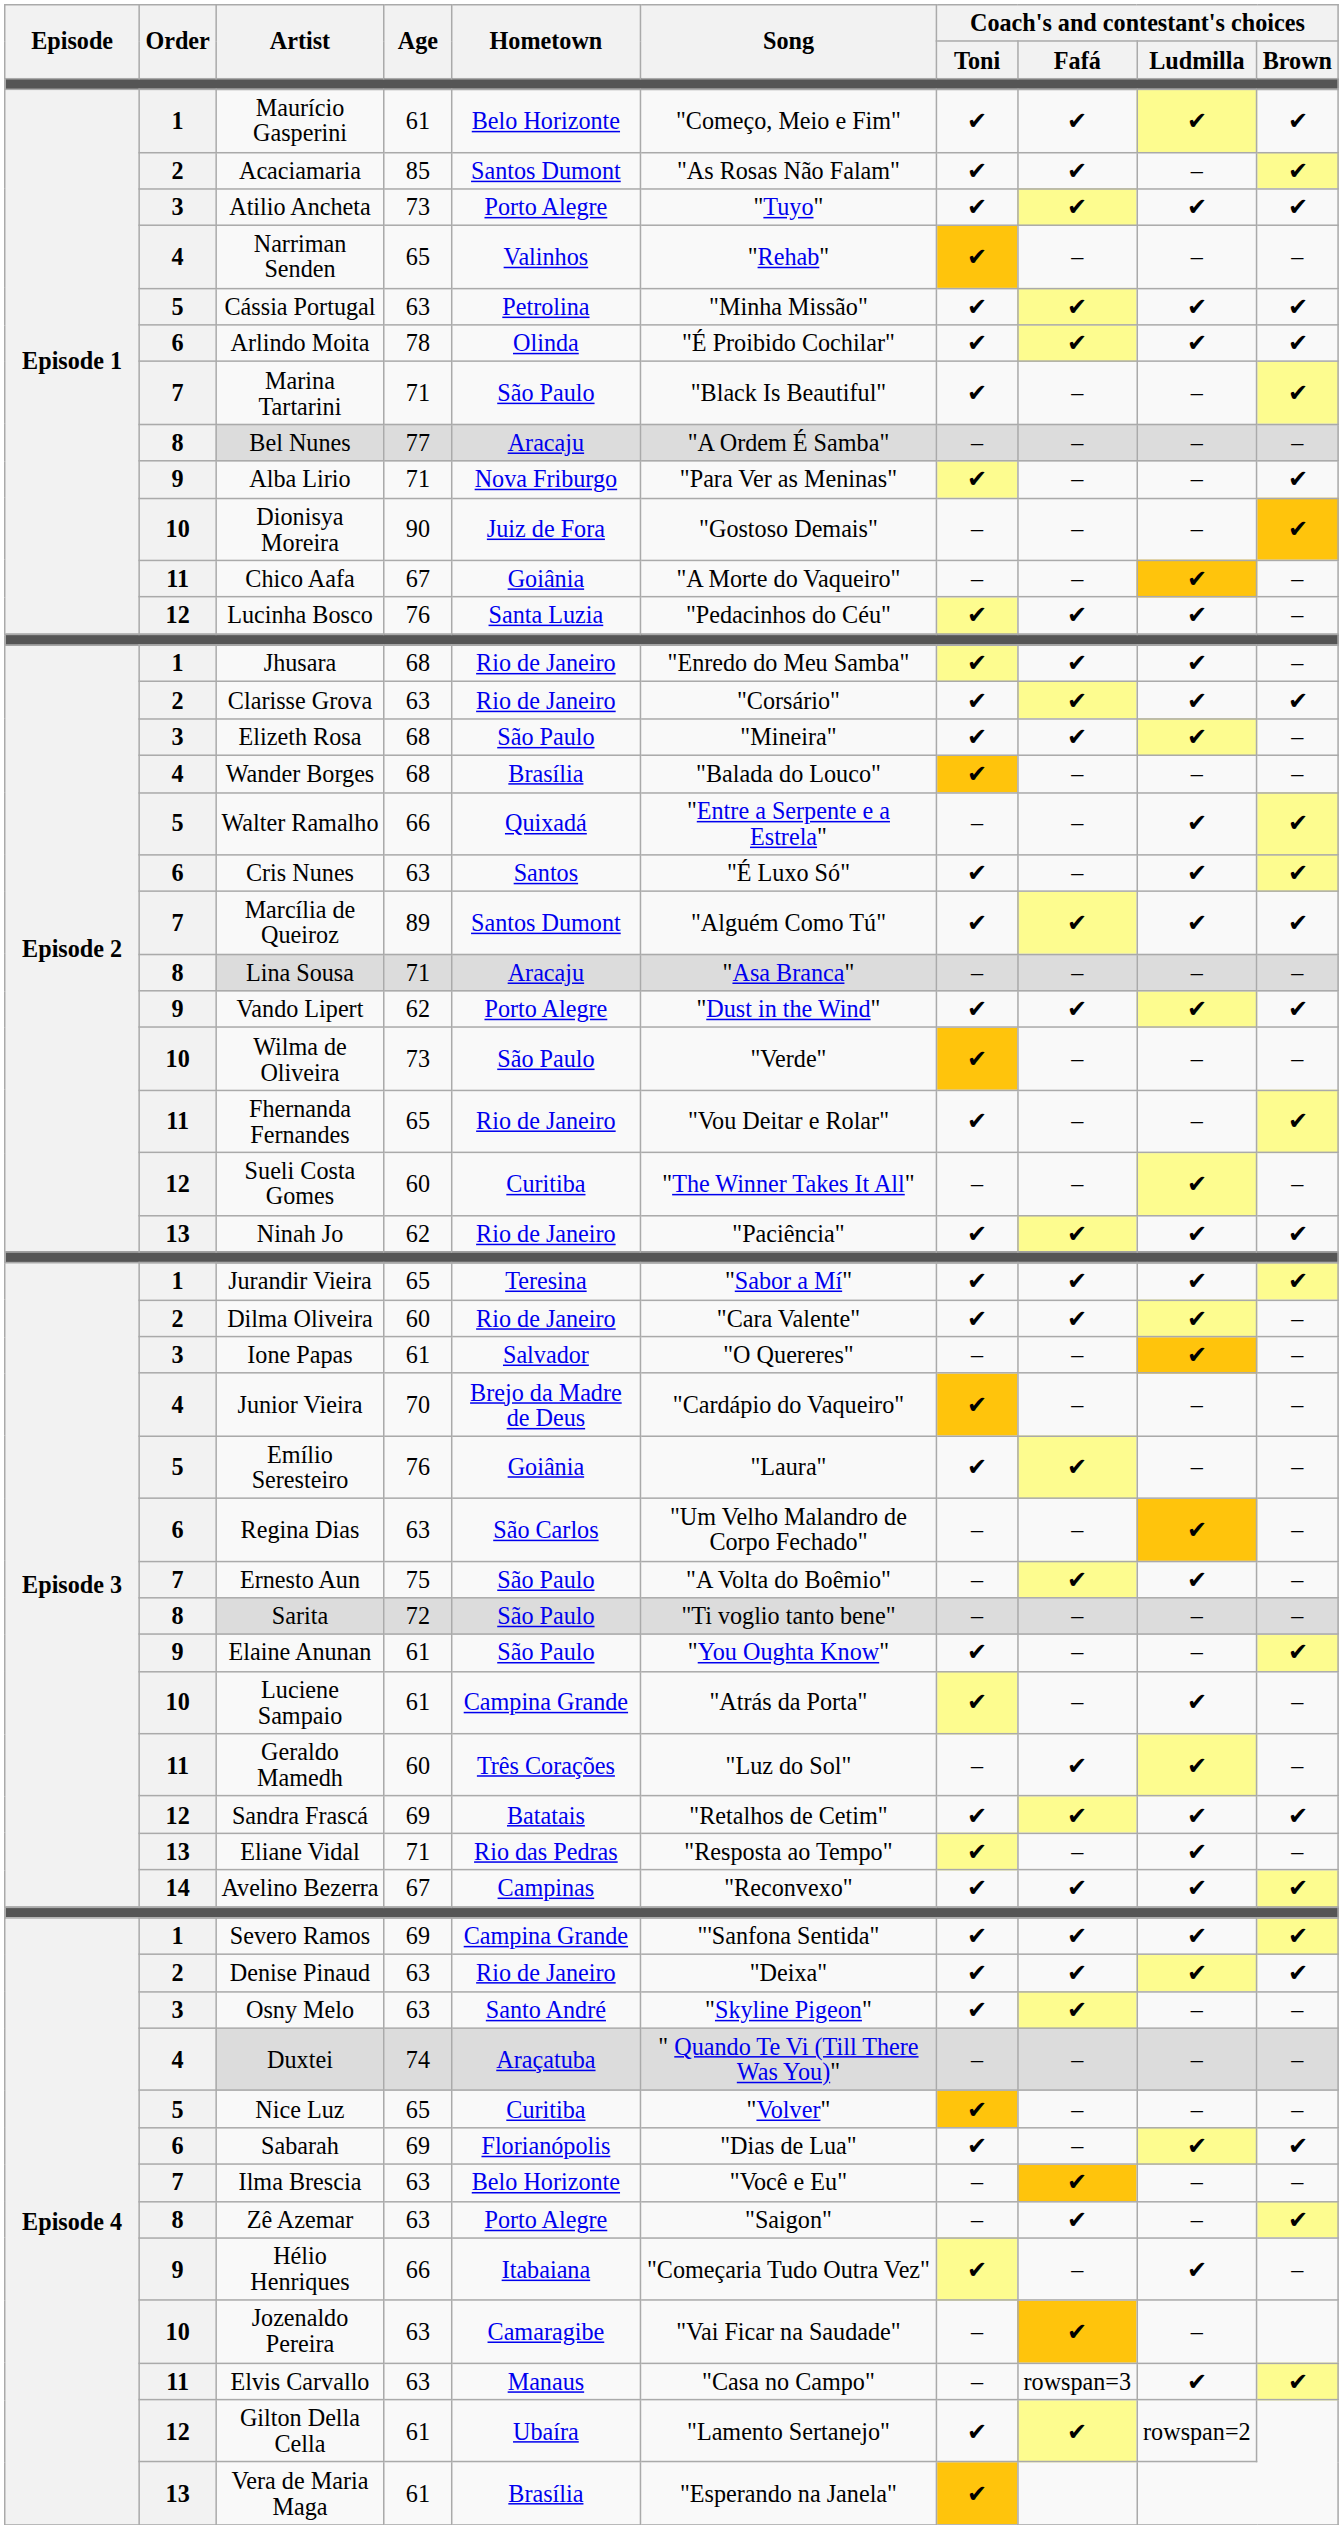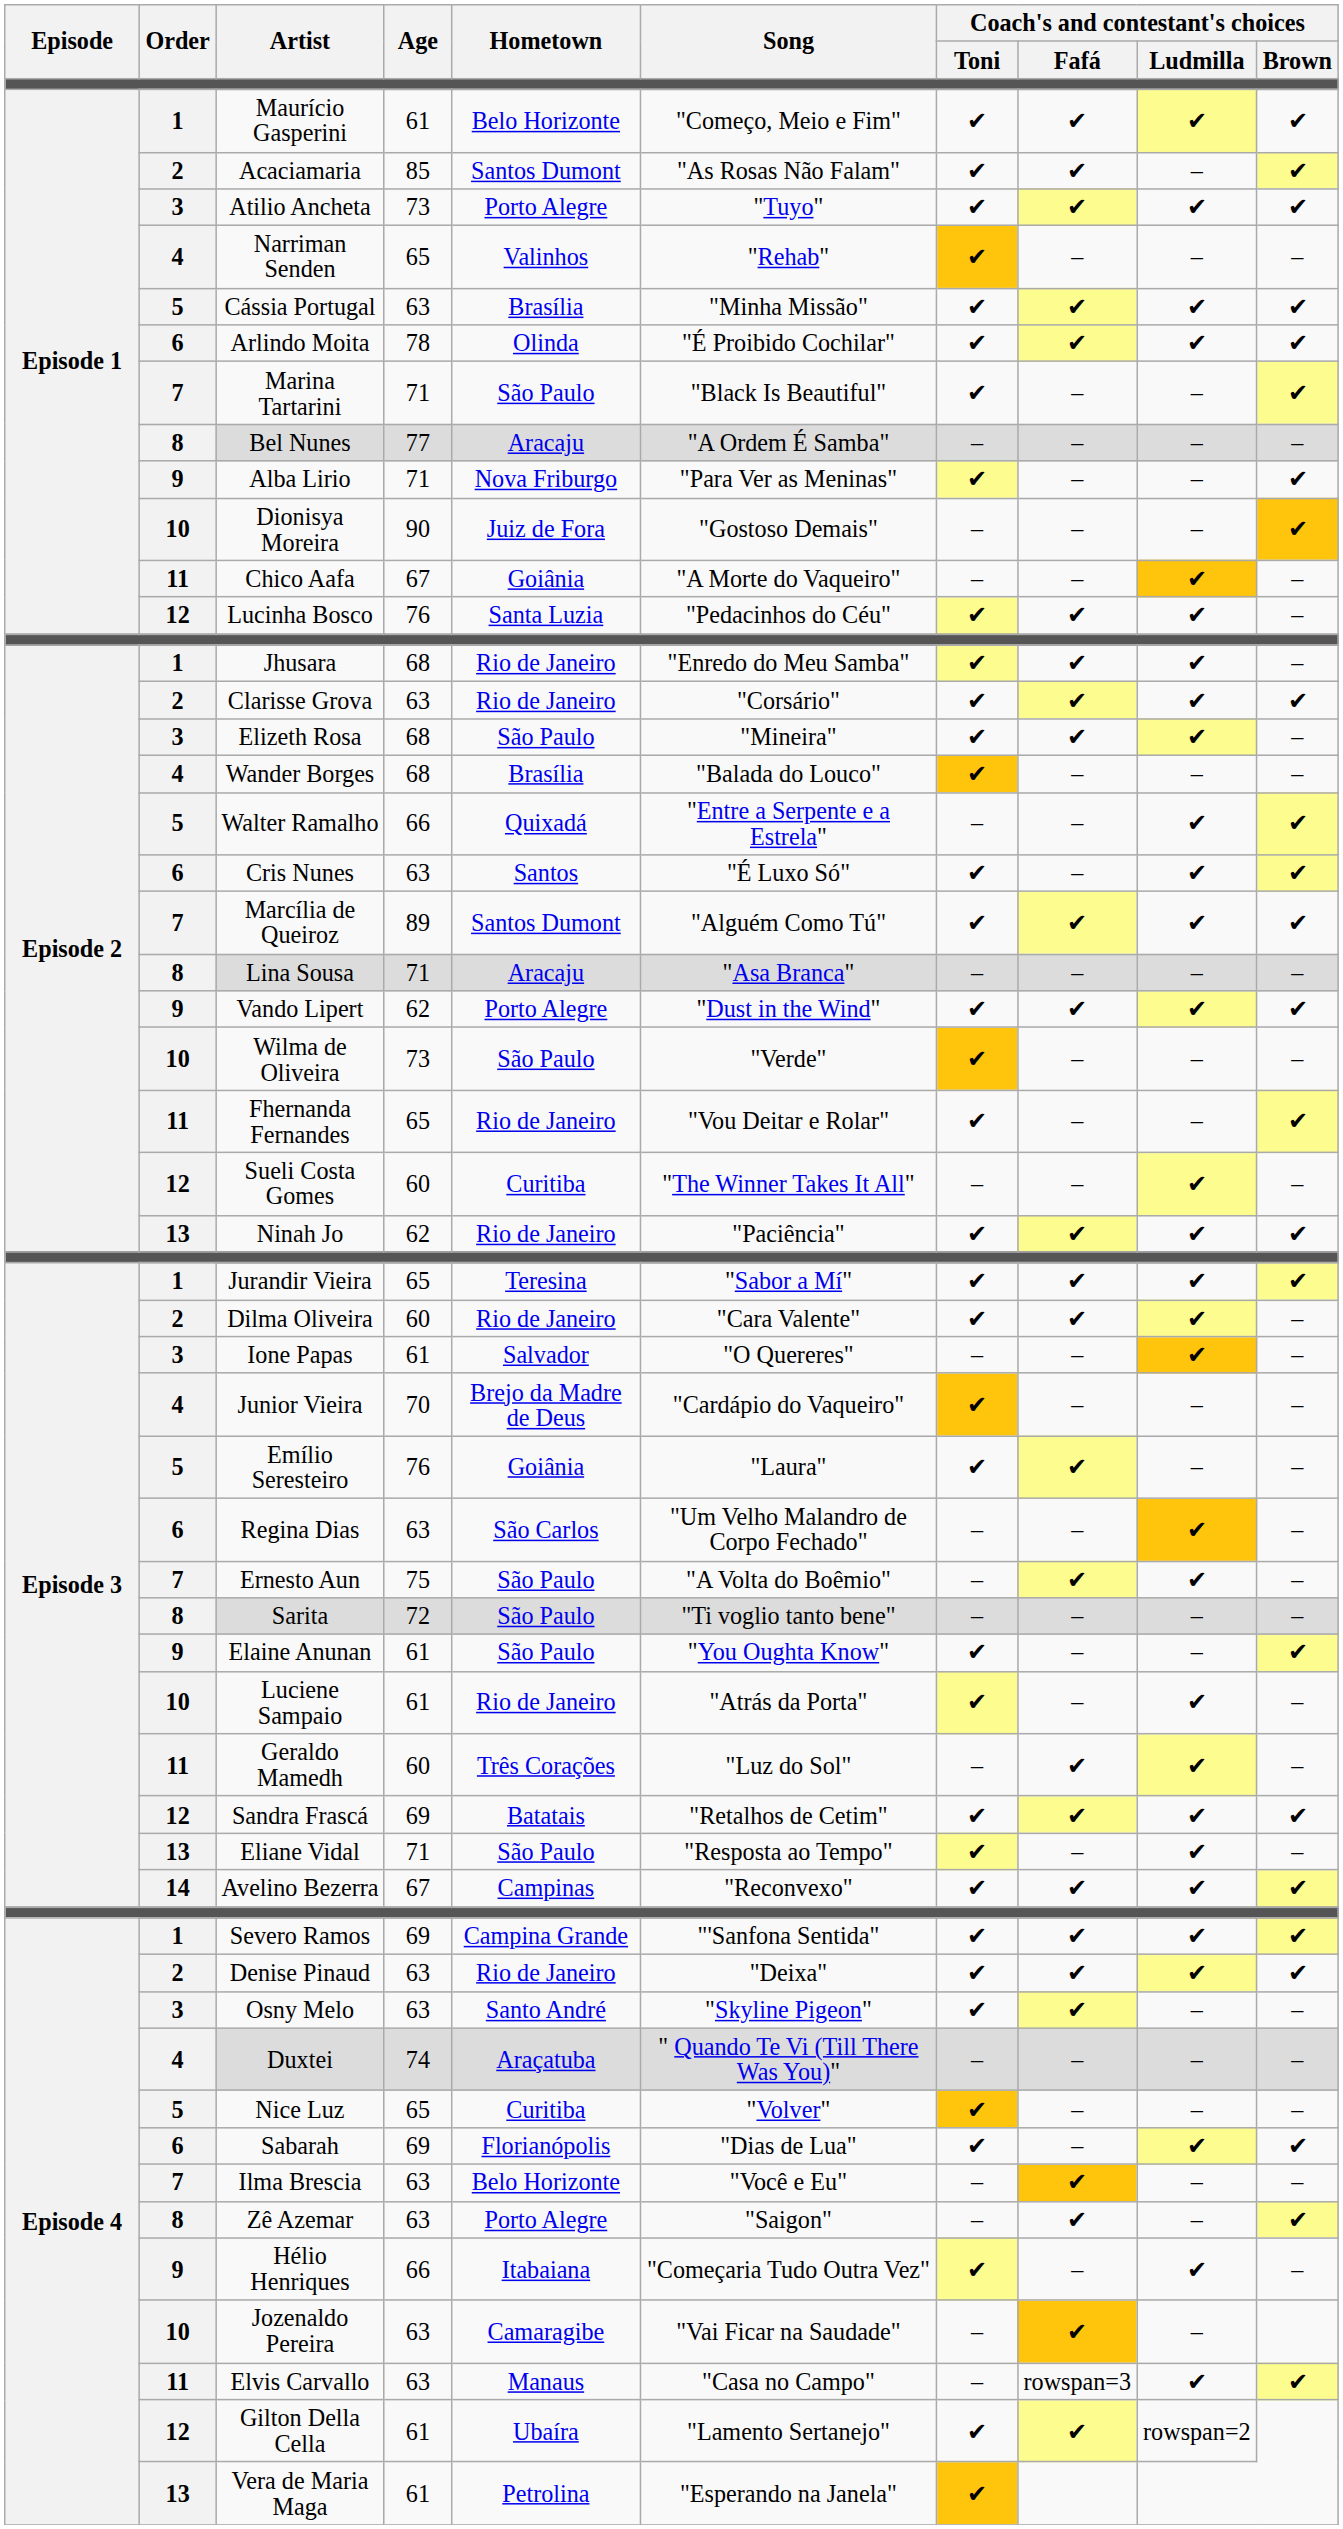(546, 306) Petrolina -> (546, 306) Brasília
(546, 1702) Campina Grande -> (546, 1702) Rio de Janeiro
(546, 1851) Rio das Pedras -> (546, 1851) São Paulo
(546, 2493) Brasília -> (546, 2493) Petrolina
